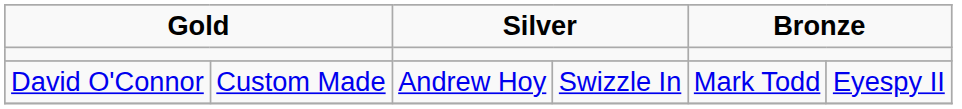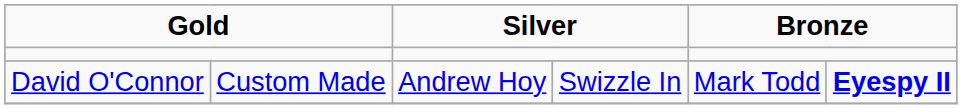(889, 81) normal -> (892, 81) bold
